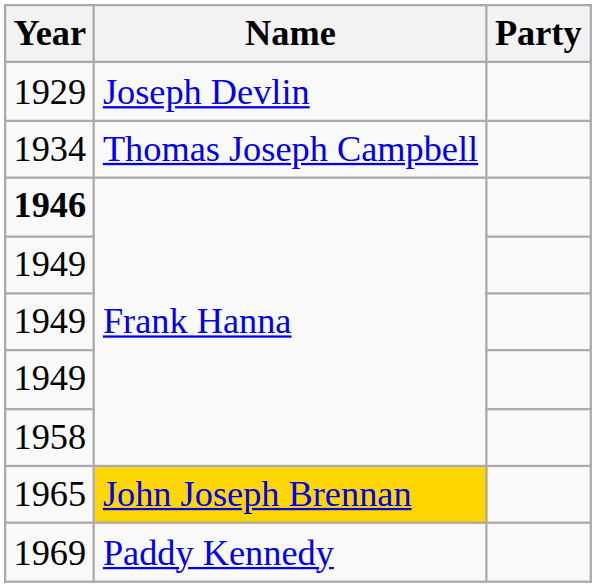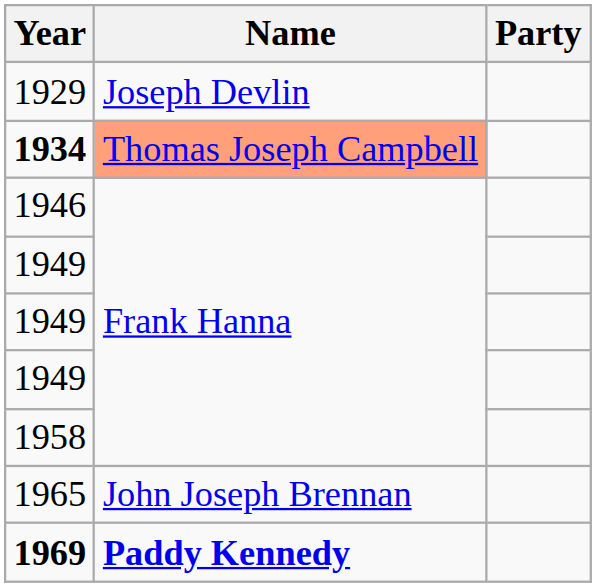(50, 148) normal -> (50, 148) bold
(291, 148) no background -> (291, 148) lightsalmon background
(50, 206) bold -> (50, 206) normal
(257, 494) gold background -> (257, 494) no background
(50, 551) normal -> (50, 551) bold
(218, 551) normal -> (227, 551) bold
